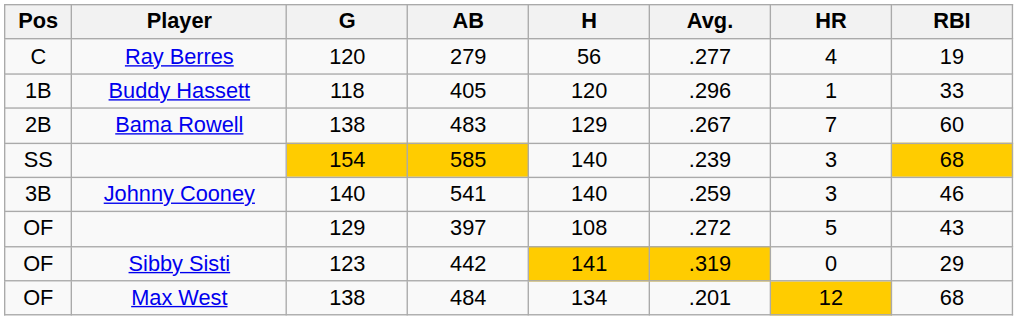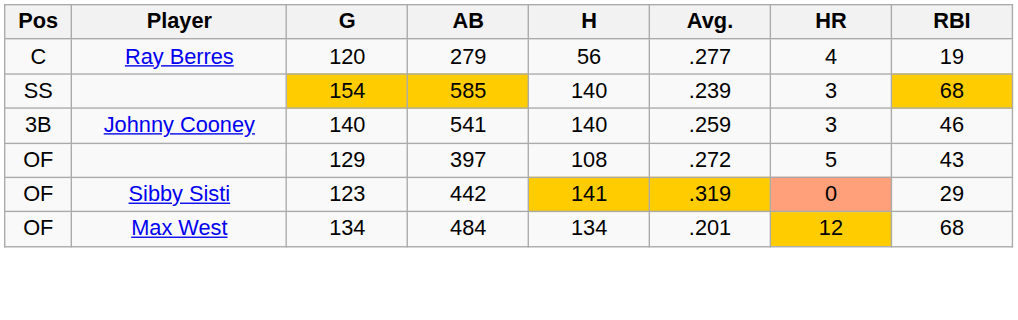- row: (468, 90)
- row: (468, 125)
(831, 263) no background -> (831, 194) lightsalmon background
(347, 297) 138 -> (347, 228) 134
